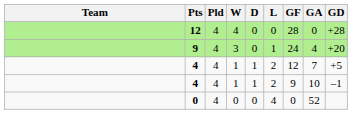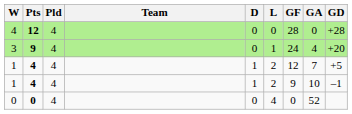columns swapped: (95, 13) <-> (236, 13)
